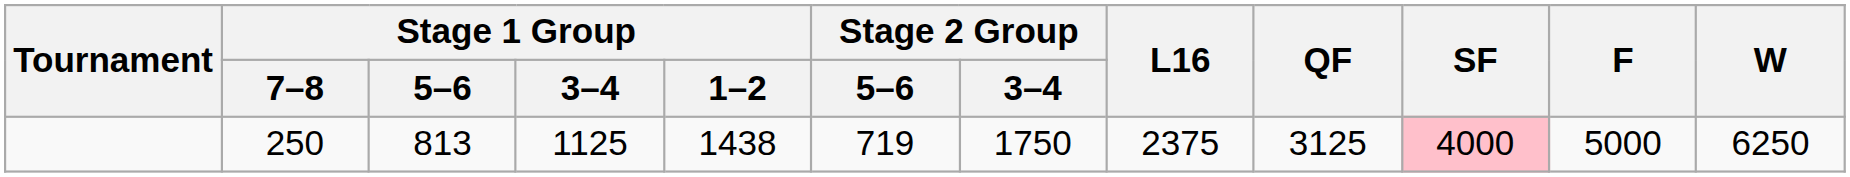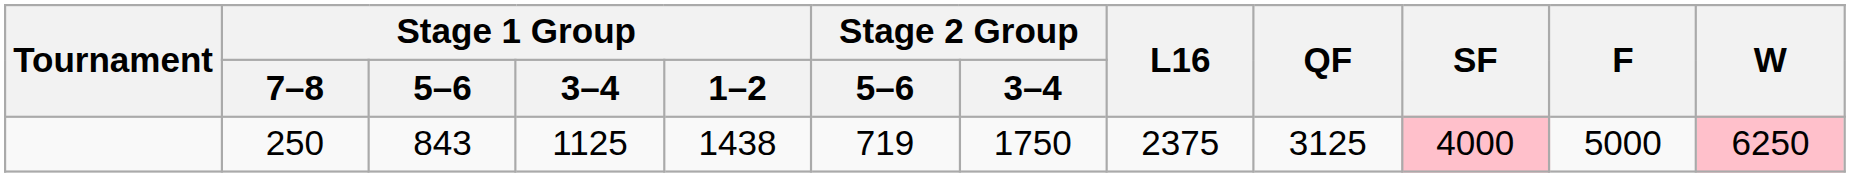(442, 143) 813 -> (442, 143) 843
(1770, 143) no background -> (1770, 143) pink background
